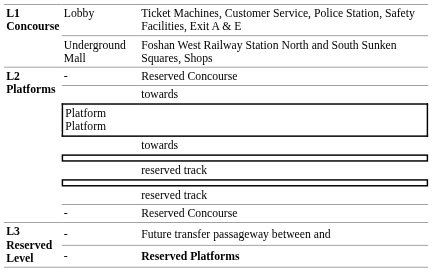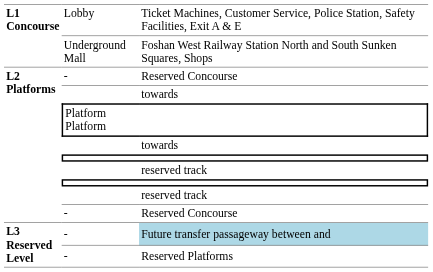(236, 233) no background -> (236, 233) lightblue background
(190, 256) bold -> (187, 256) normal
